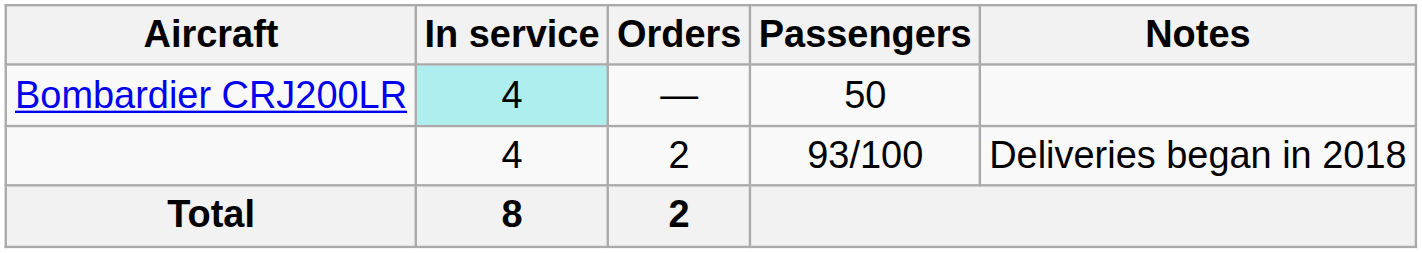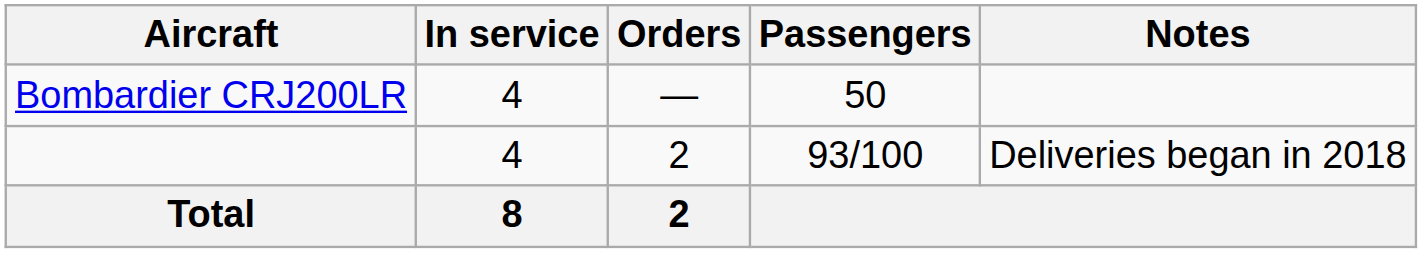(512, 94) paleturquoise background -> (512, 94) no background
